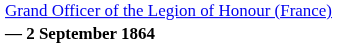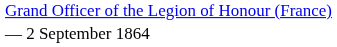(80, 34) bold -> (77, 34) normal
